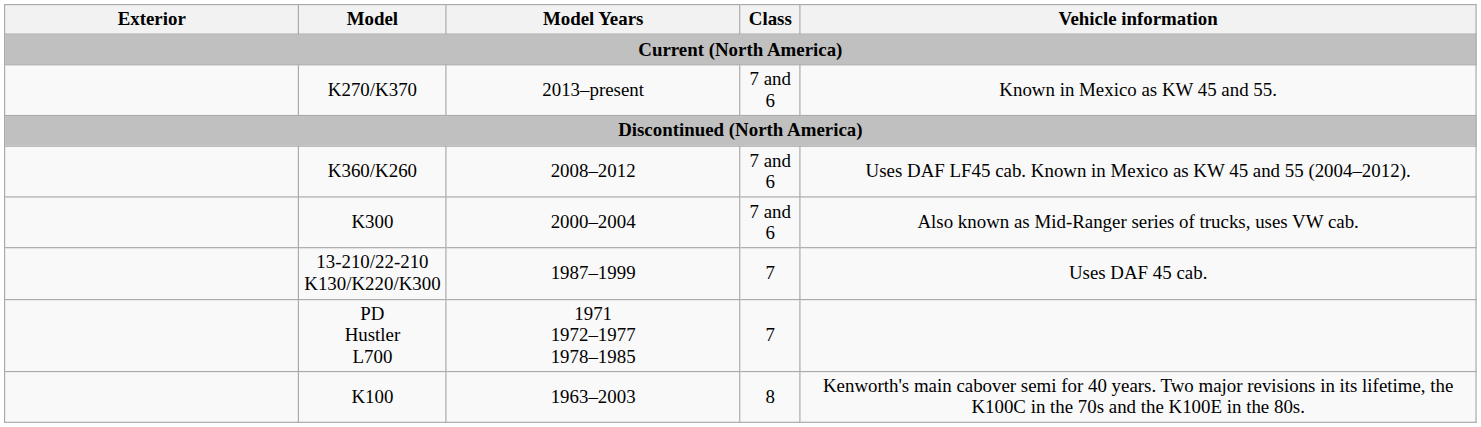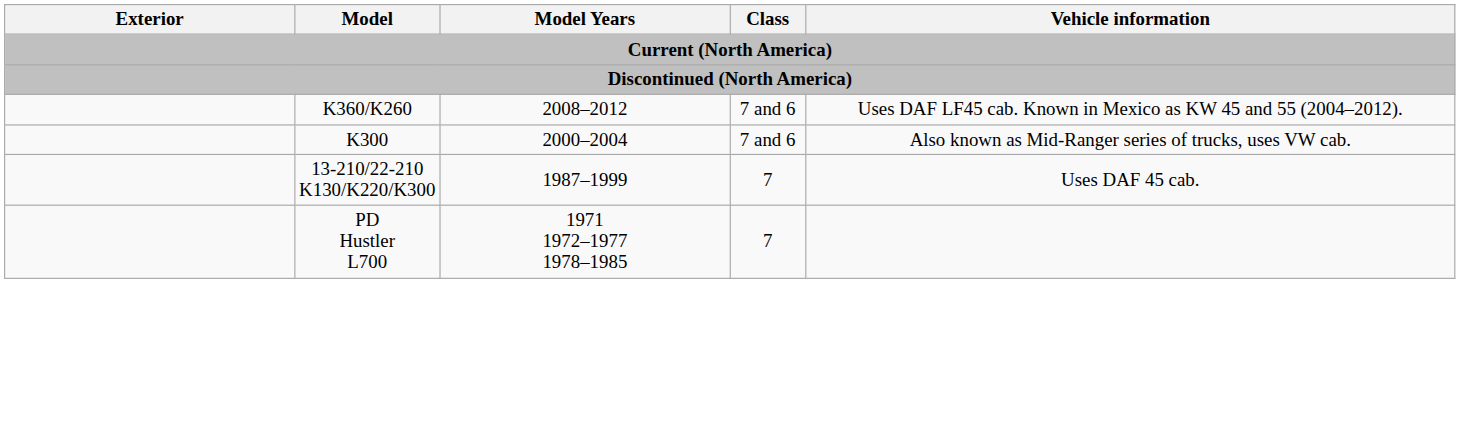- row: (372, 89)
- row: (372, 397)
